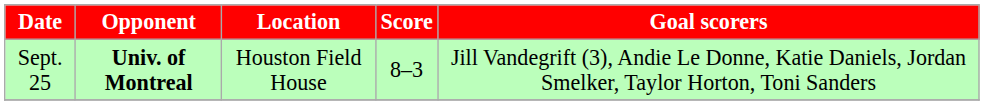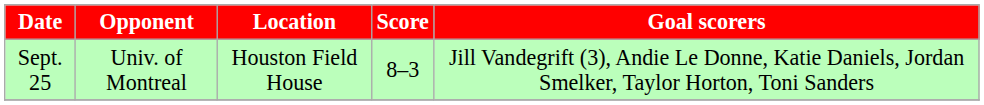(149, 69) bold -> (147, 69) normal
